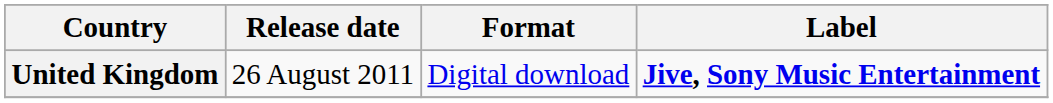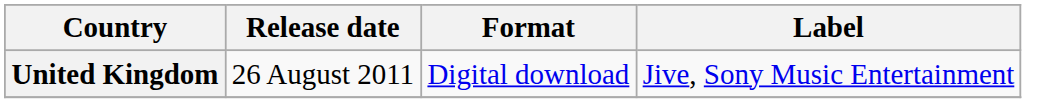(841, 73) bold -> (828, 73) normal
